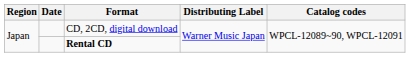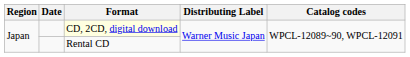(122, 28) no background -> (122, 28) lightyellow background
(89, 44) bold -> (88, 44) normal
